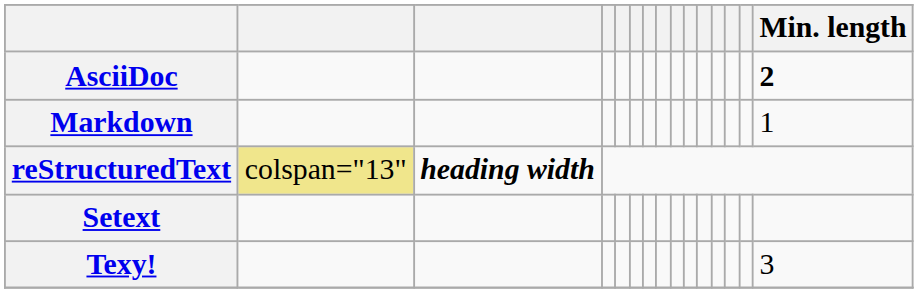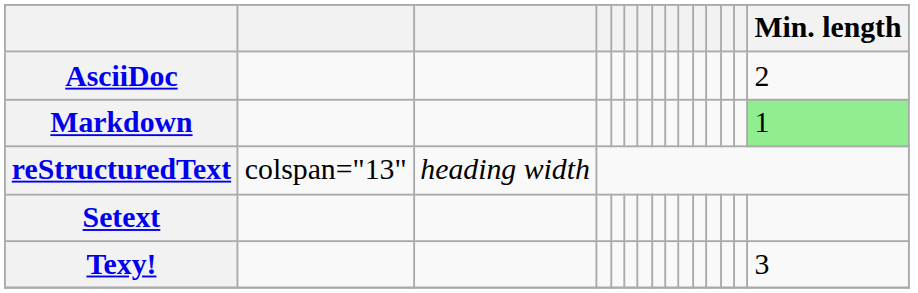(767, 75) bold -> (762, 75) normal
(767, 122) no background -> (762, 122) lightgreen background
(326, 169) khaki background -> (326, 169) no background
(508, 169) bold -> (505, 169) normal
